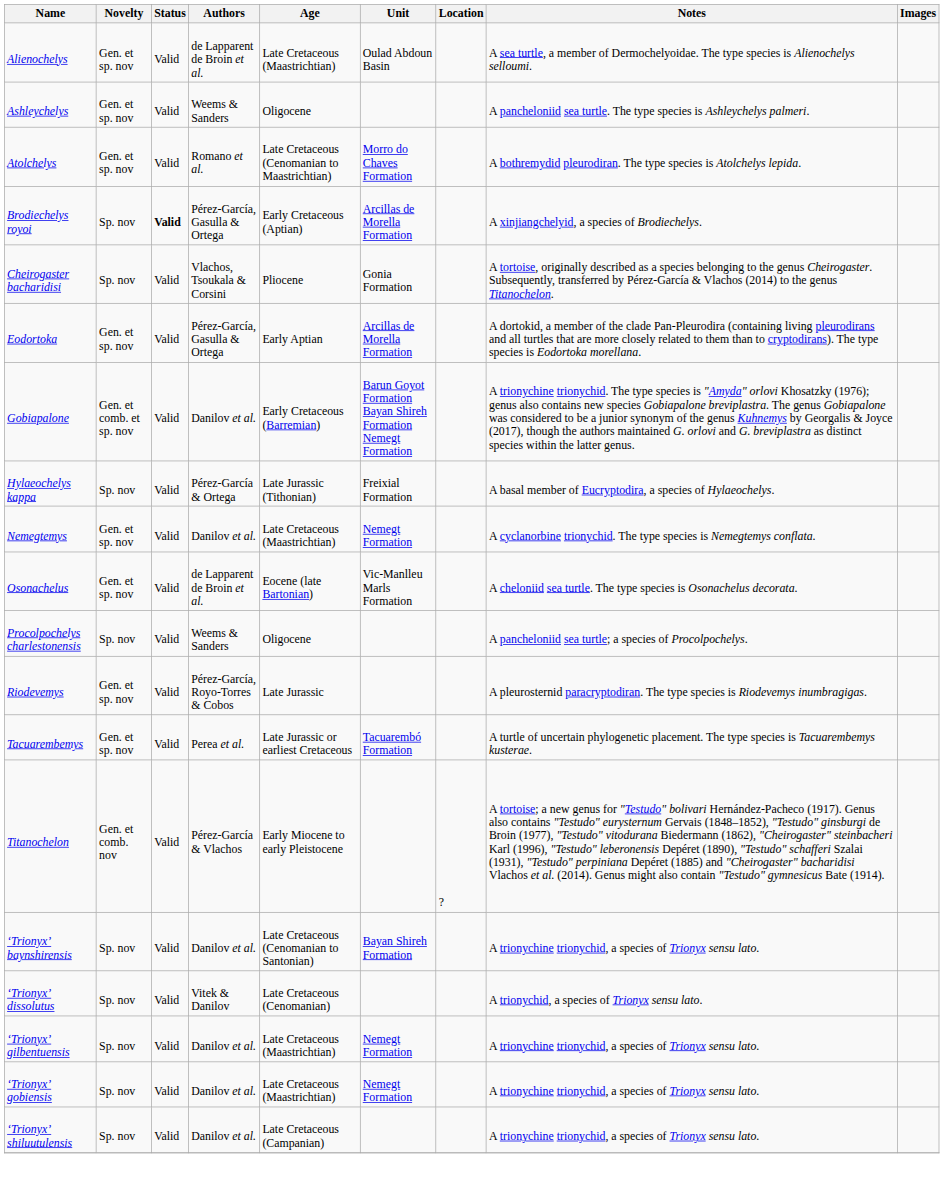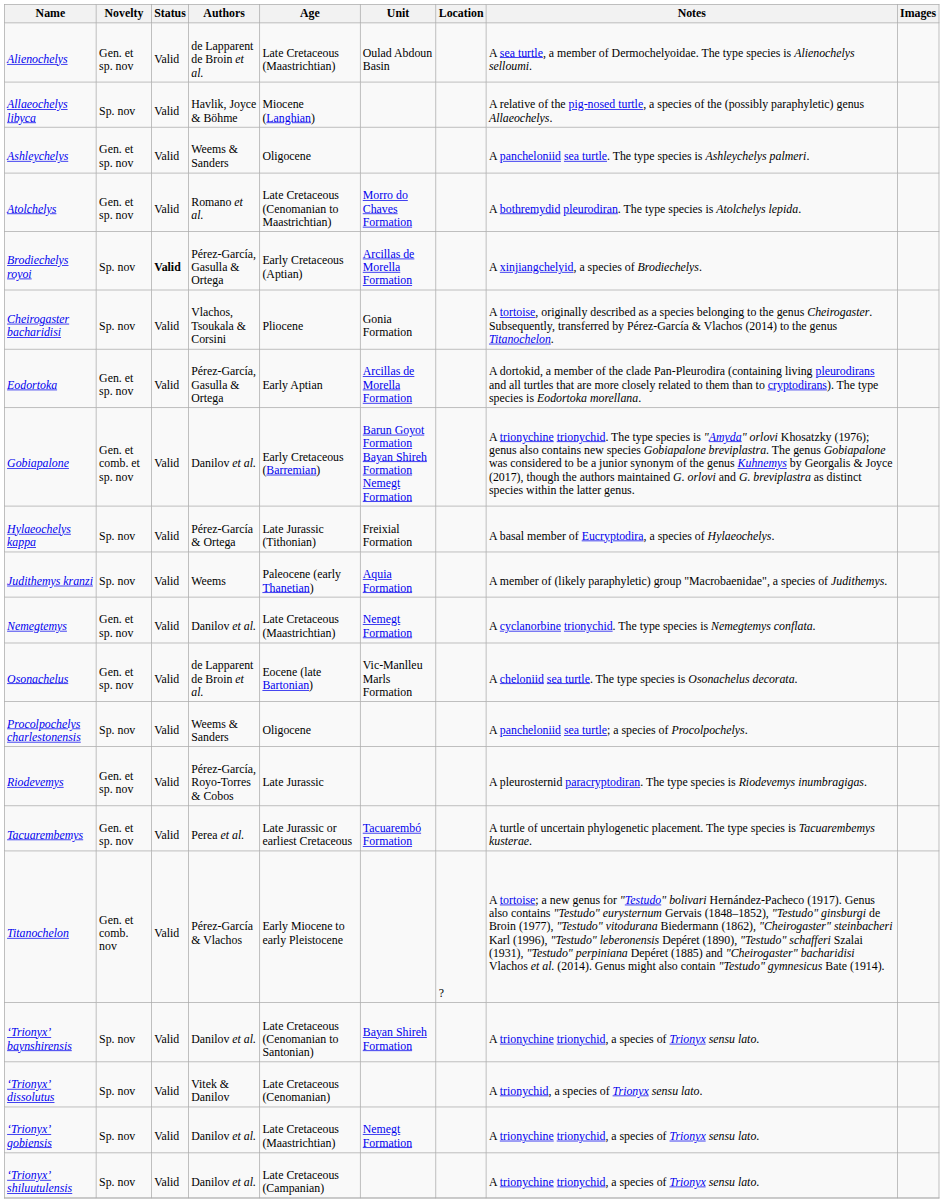+ row: (37, 111)
+ row: (50, 581)
- row: (38, 1045)
